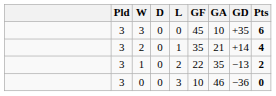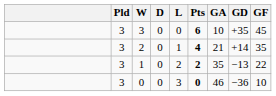columns swapped: (198, 13) <-> (261, 13)
